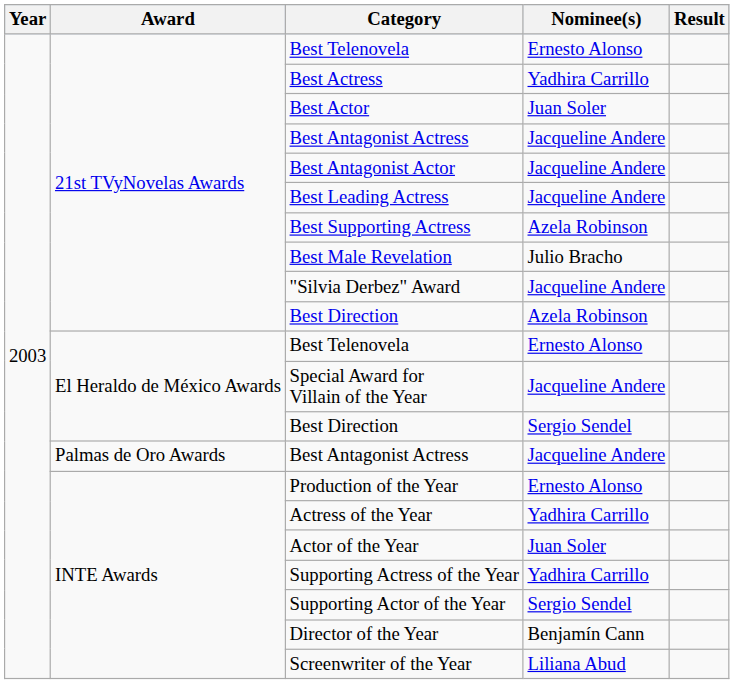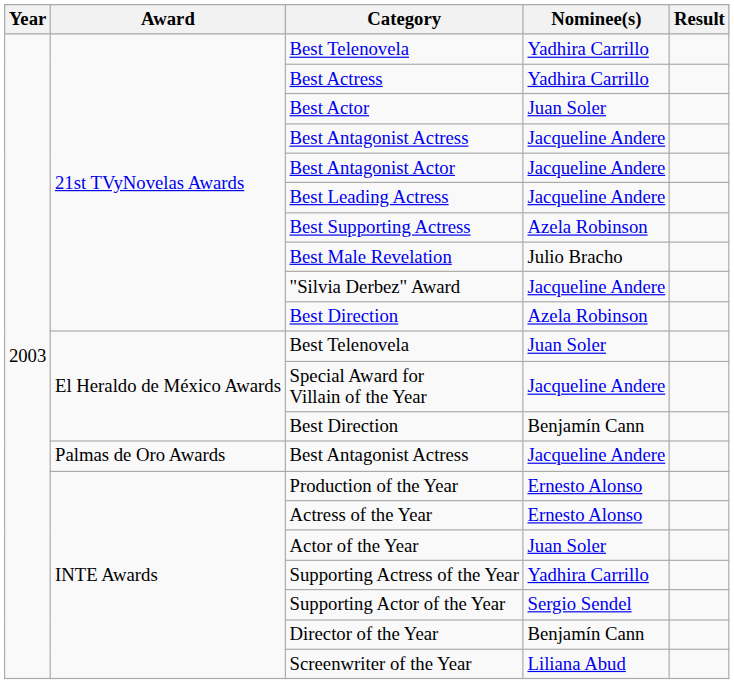(585, 49) Ernesto Alonso -> (588, 49) Yadhira Carrillo
(585, 345) Ernesto Alonso -> (567, 345) Juan Soler
(580, 426) Sergio Sendel -> (586, 426) Benjamín Cann
(588, 515) Yadhira Carrillo -> (585, 515) Ernesto Alonso
